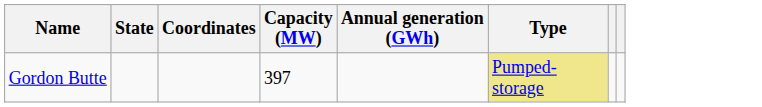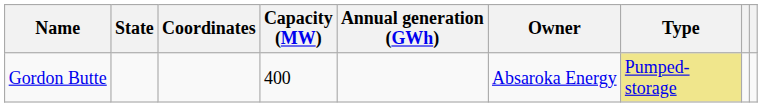+ column: (554, 28)
(277, 77) 397 -> (277, 77) 400
